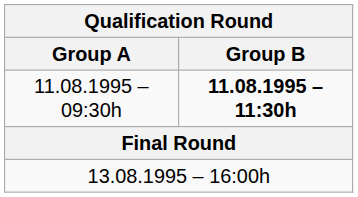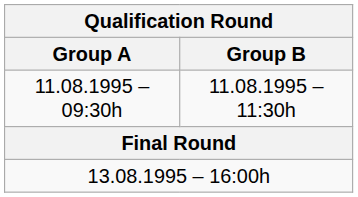(266, 97) bold -> (266, 97) normal
